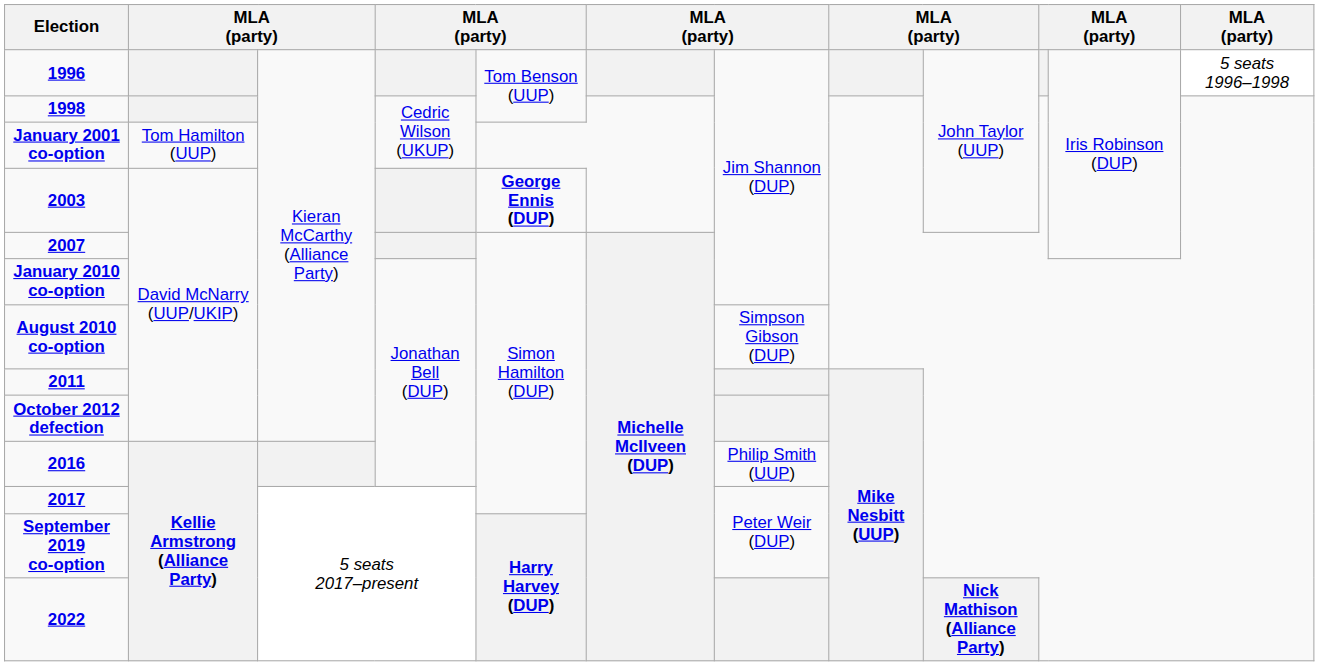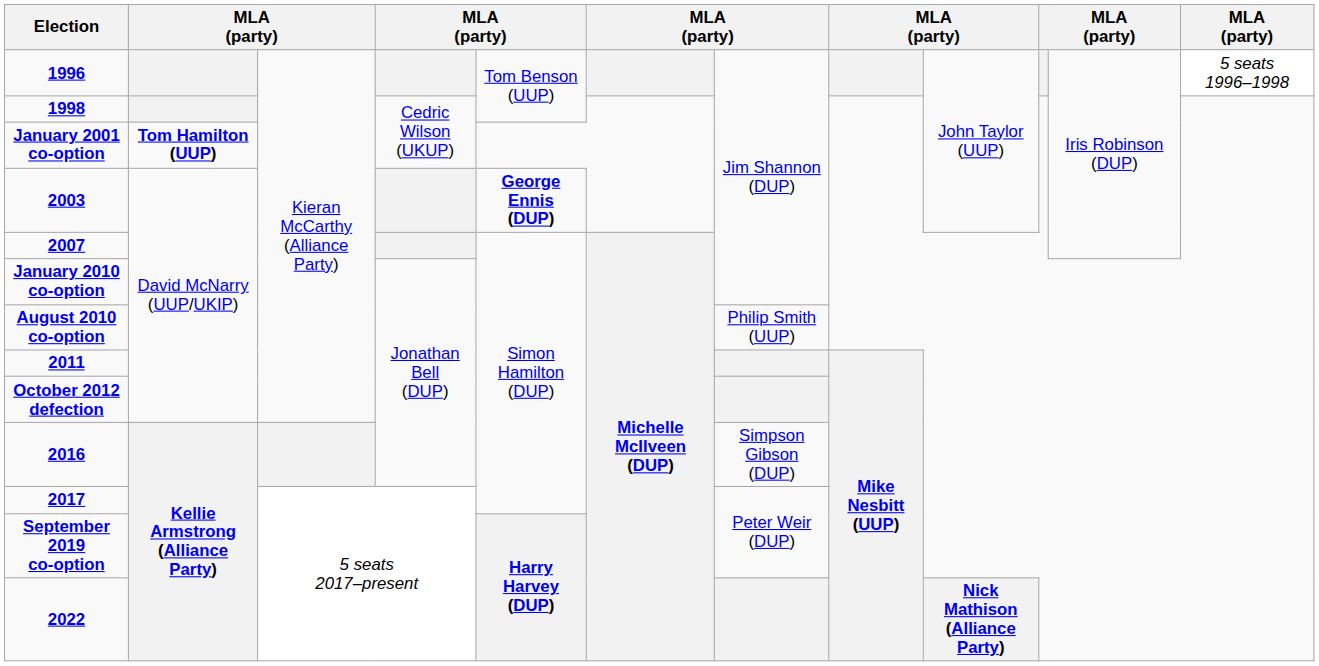(193, 145) normal -> (193, 145) bold
(772, 336) Simpson Gibson (DUP) -> (772, 327) Philip Smith (UUP)
(772, 463) Philip Smith (UUP) -> (772, 454) Simpson Gibson (DUP)
